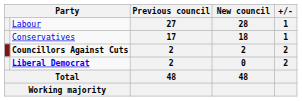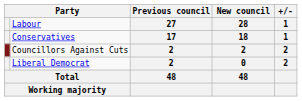(70, 50) bold -> (70, 50) normal
(51, 63) bold -> (51, 63) normal
